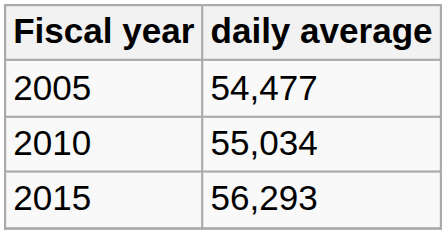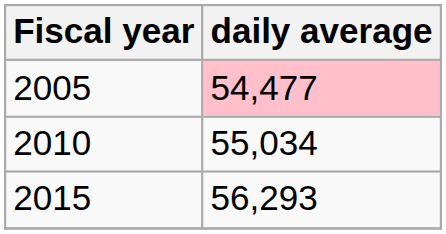(264, 87) no background -> (264, 87) pink background
